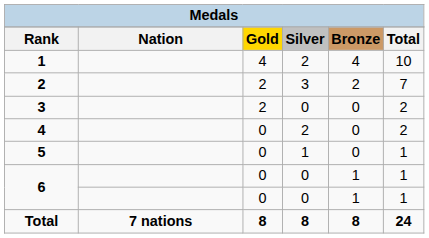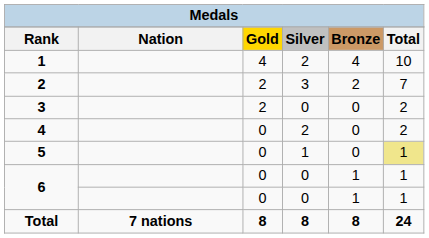(403, 152) no background -> (403, 152) khaki background
